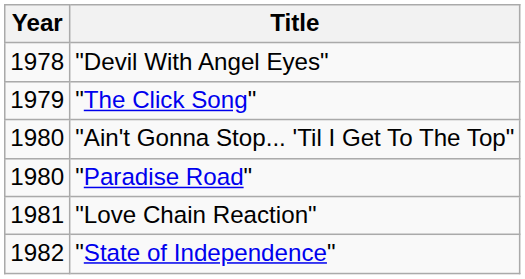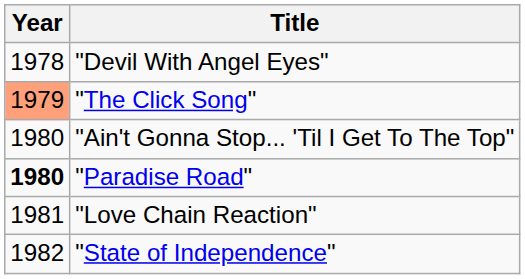(37, 100) no background -> (37, 100) lightsalmon background
(37, 176) normal -> (37, 176) bold
